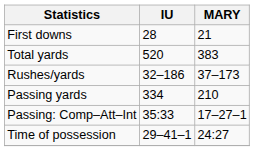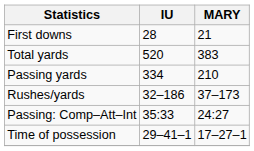rows swapped: (46, 75) <-> (47, 95)
(222, 115) 17–27–1 -> (213, 115) 24:27
(213, 135) 24:27 -> (222, 135) 17–27–1
